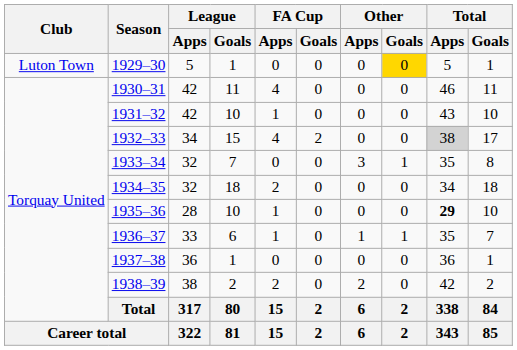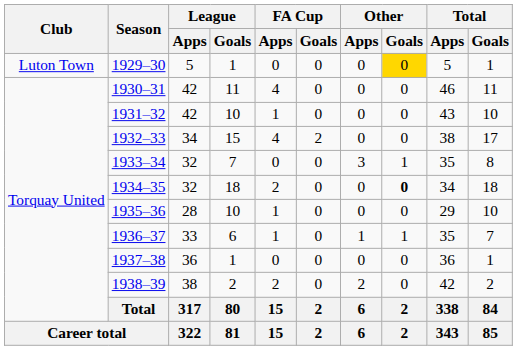(447, 138) lightgrey background -> (447, 138) no background
(404, 187) normal -> (404, 187) bold
(447, 211) bold -> (447, 211) normal
